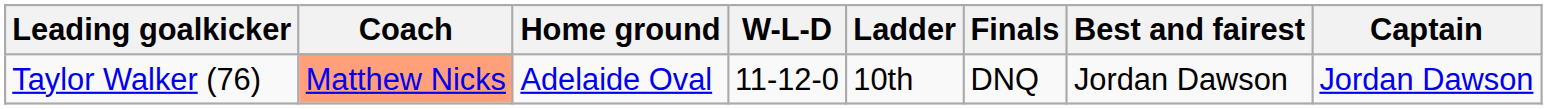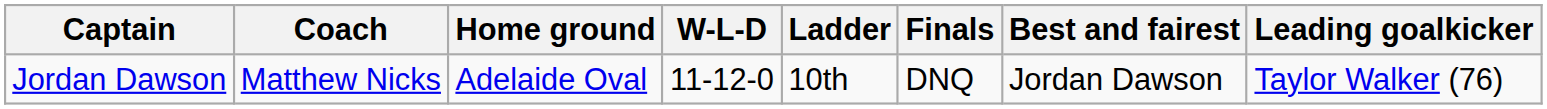columns swapped: (1426, 30) <-> (152, 30)
(406, 78) lightsalmon background -> (341, 78) no background
